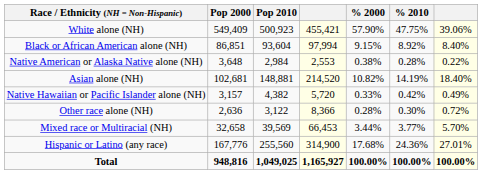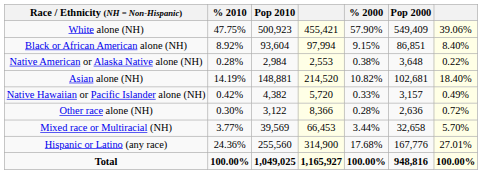columns swapped: (231, 12) <-> (412, 12)
